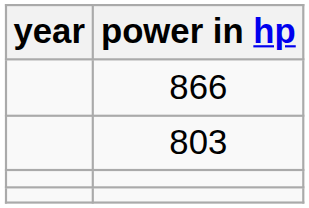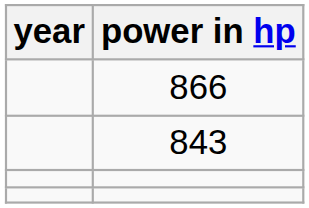(198, 142) 803 -> (198, 142) 843
